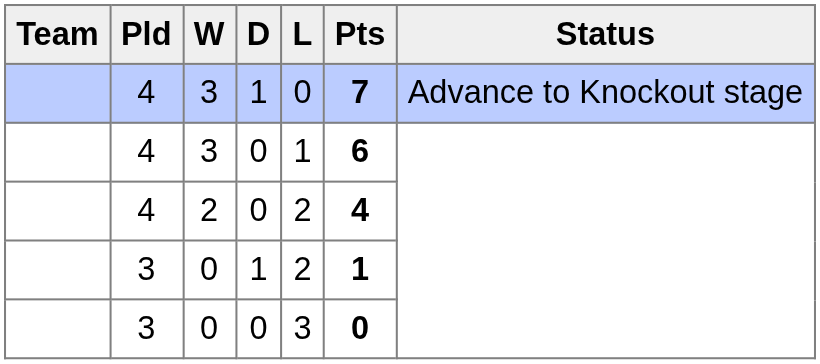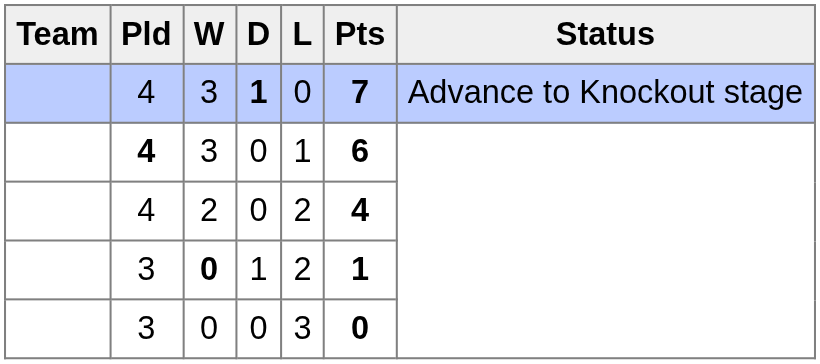(259, 92) normal -> (259, 92) bold
(146, 151) normal -> (146, 151) bold
(209, 269) normal -> (209, 269) bold
